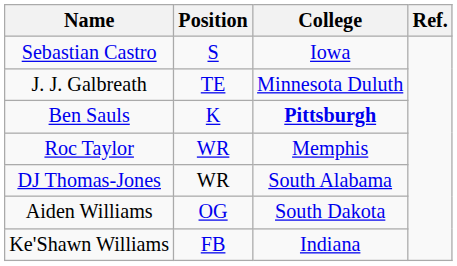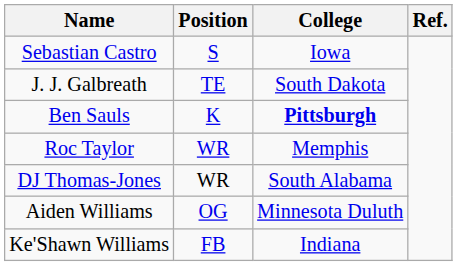(330, 84) Minnesota Duluth -> (330, 84) South Dakota
(330, 212) South Dakota -> (330, 212) Minnesota Duluth
